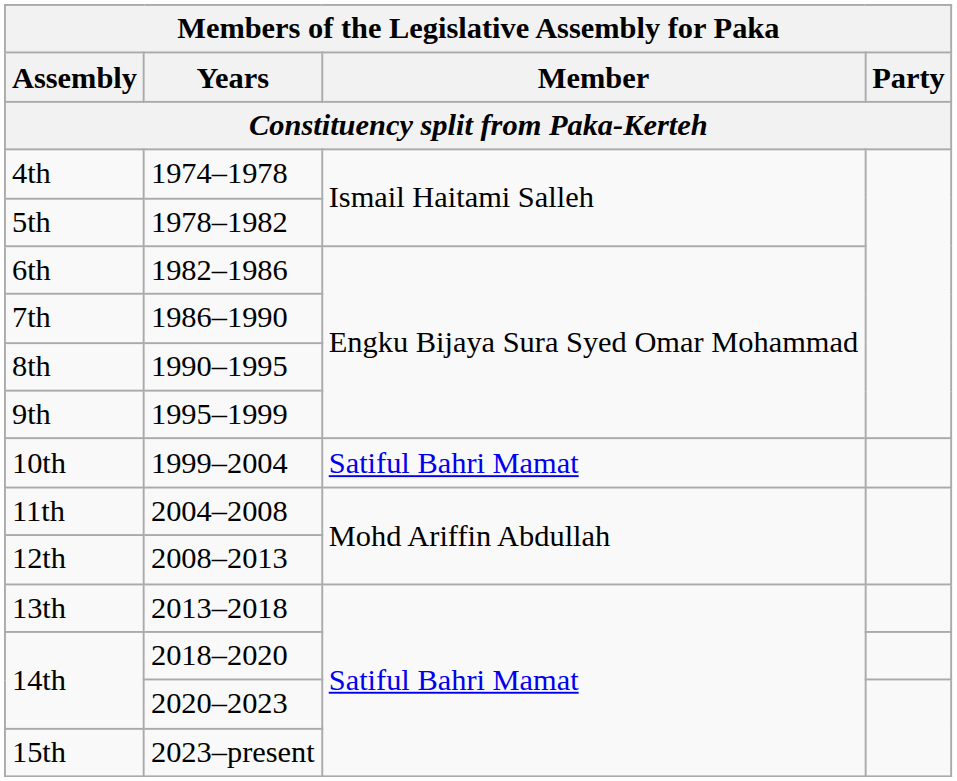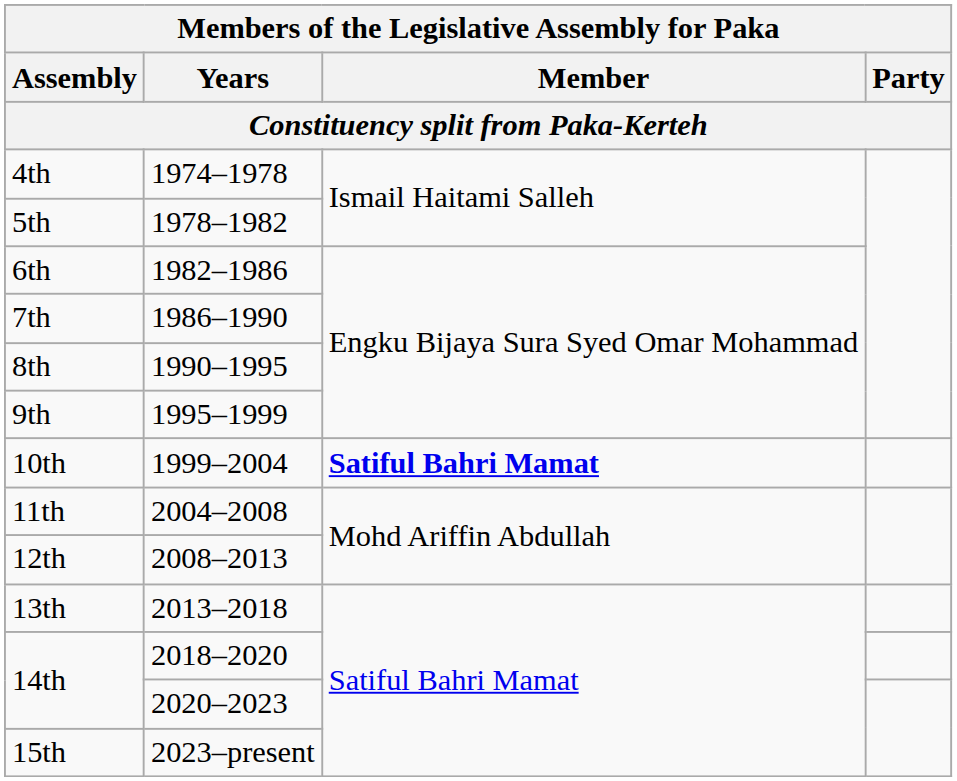(454, 462) normal -> (464, 462) bold
